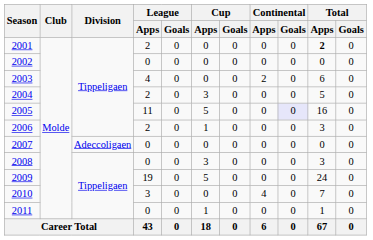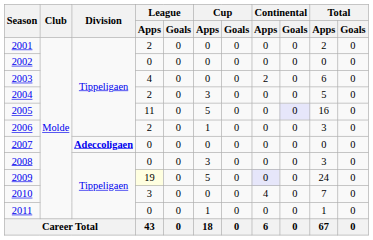(322, 45) bold -> (324, 45) normal
(103, 144) normal -> (104, 144) bold
(148, 177) no background -> (149, 177) lightyellow background
(264, 177) no background -> (266, 177) lavender background
